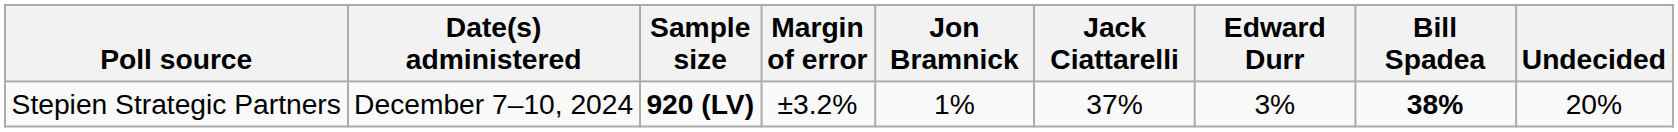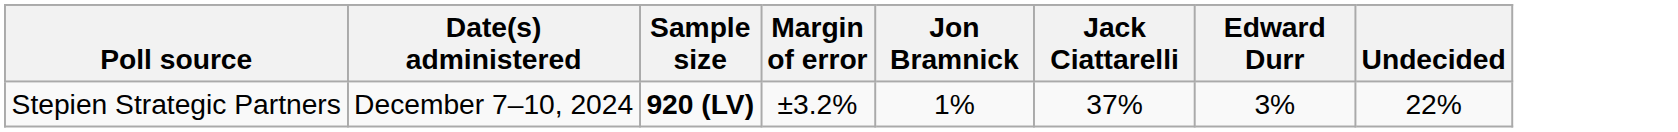- column: (1435, 43)
(1594, 104) 20% -> (1434, 104) 22%
